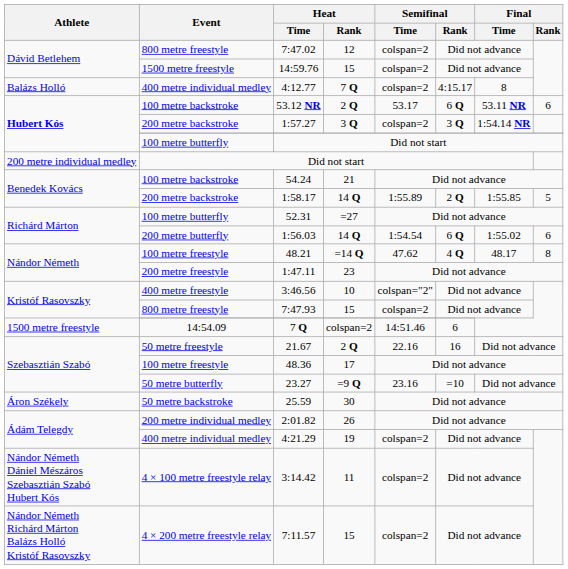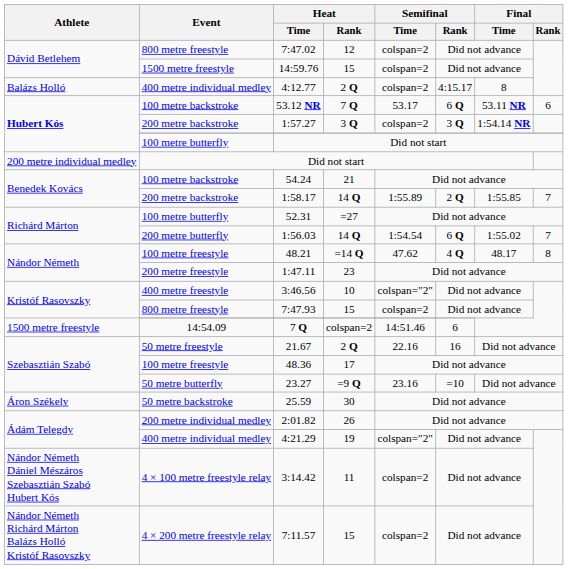(349, 87) 7 Q -> (349, 87) 2 Q
(349, 105) 2 Q -> (349, 105) 7 Q
(548, 198) 5 -> (548, 198) 7
(548, 235) 6 -> (548, 235) 7
(405, 439) colspan=2 -> (405, 439) colspan="2"
